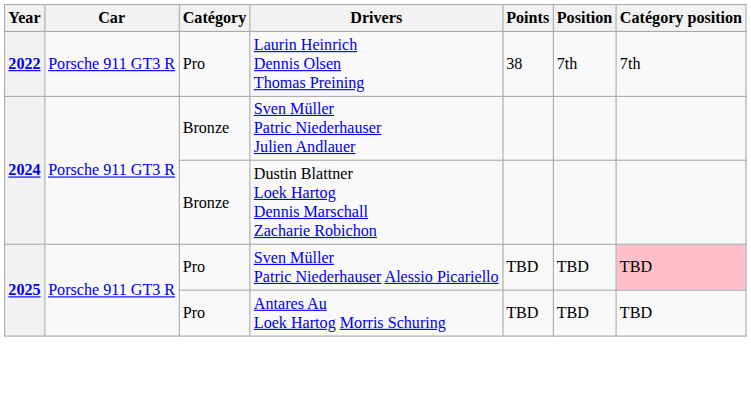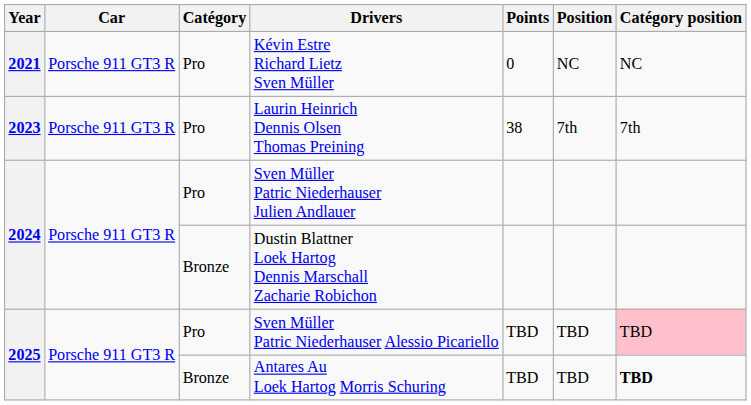+ row: (298, 63)
(24, 63) 2022 -> (24, 128) 2023
(206, 128) Bronze -> (194, 193) Pro
(194, 313) Pro -> (206, 377) Bronze
(636, 313) normal -> (636, 377) bold
